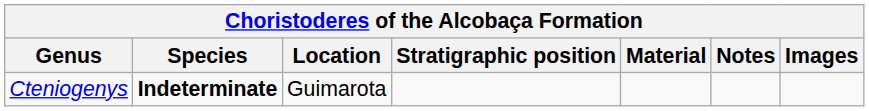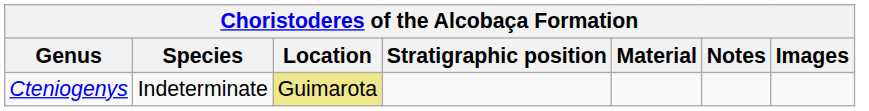(207, 88) bold -> (203, 88) normal
(337, 88) no background -> (327, 88) khaki background
